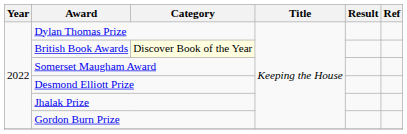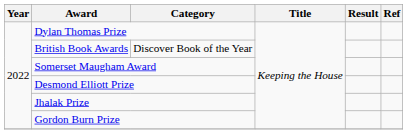(193, 48) lightyellow background -> (193, 48) no background
